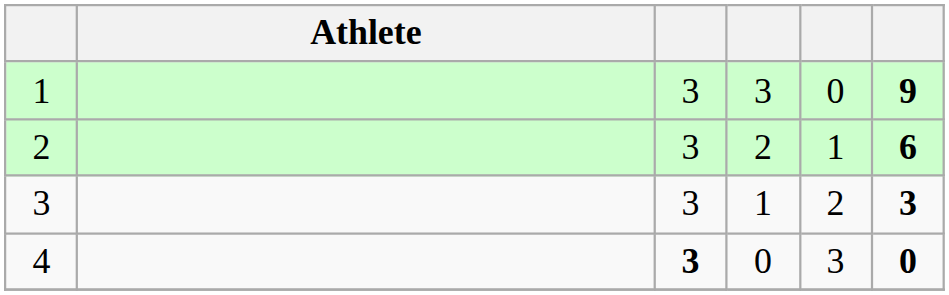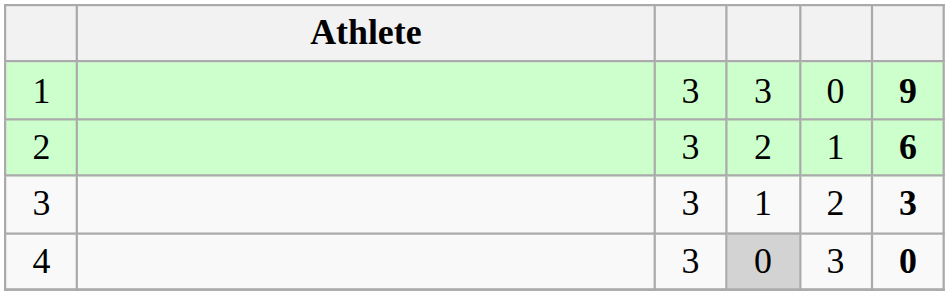(690, 260) bold -> (690, 260) normal
(763, 260) no background -> (763, 260) lightgrey background
